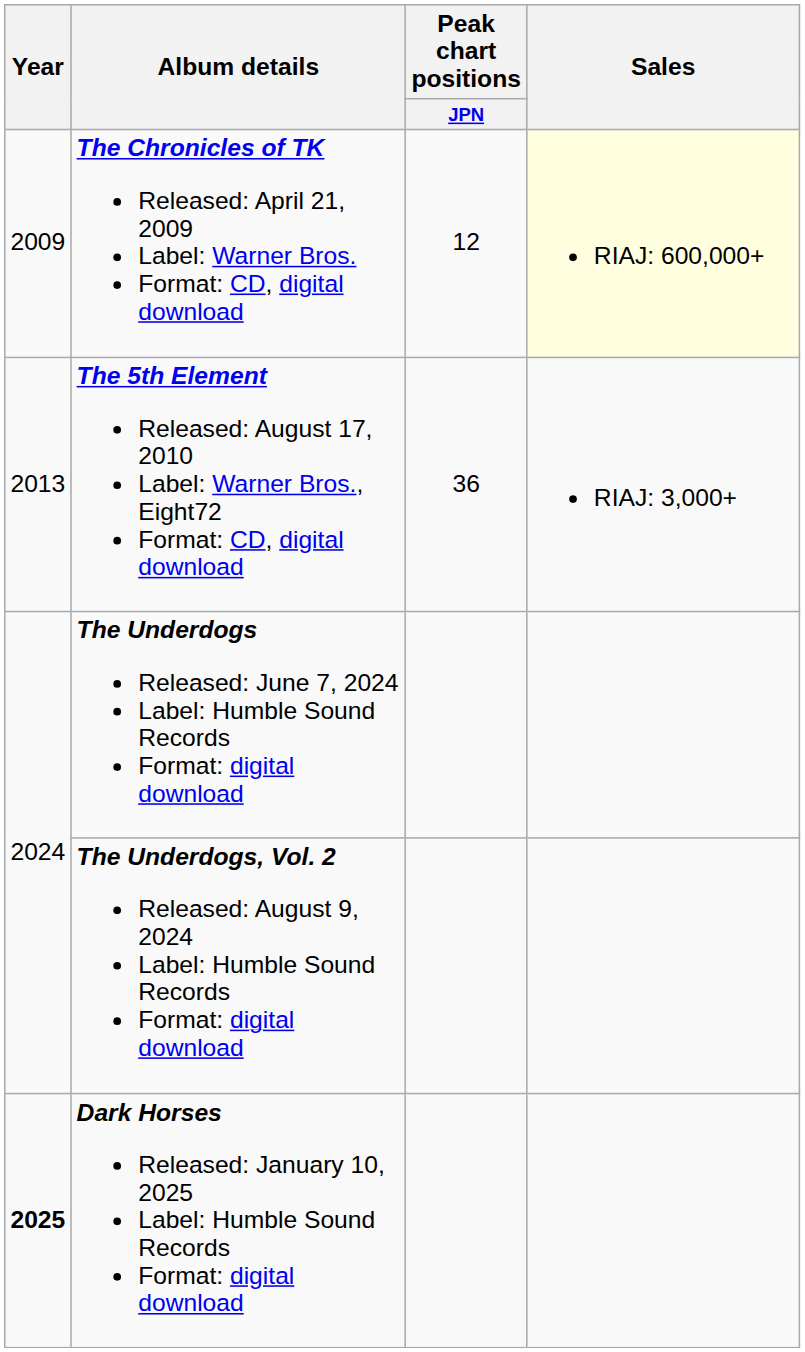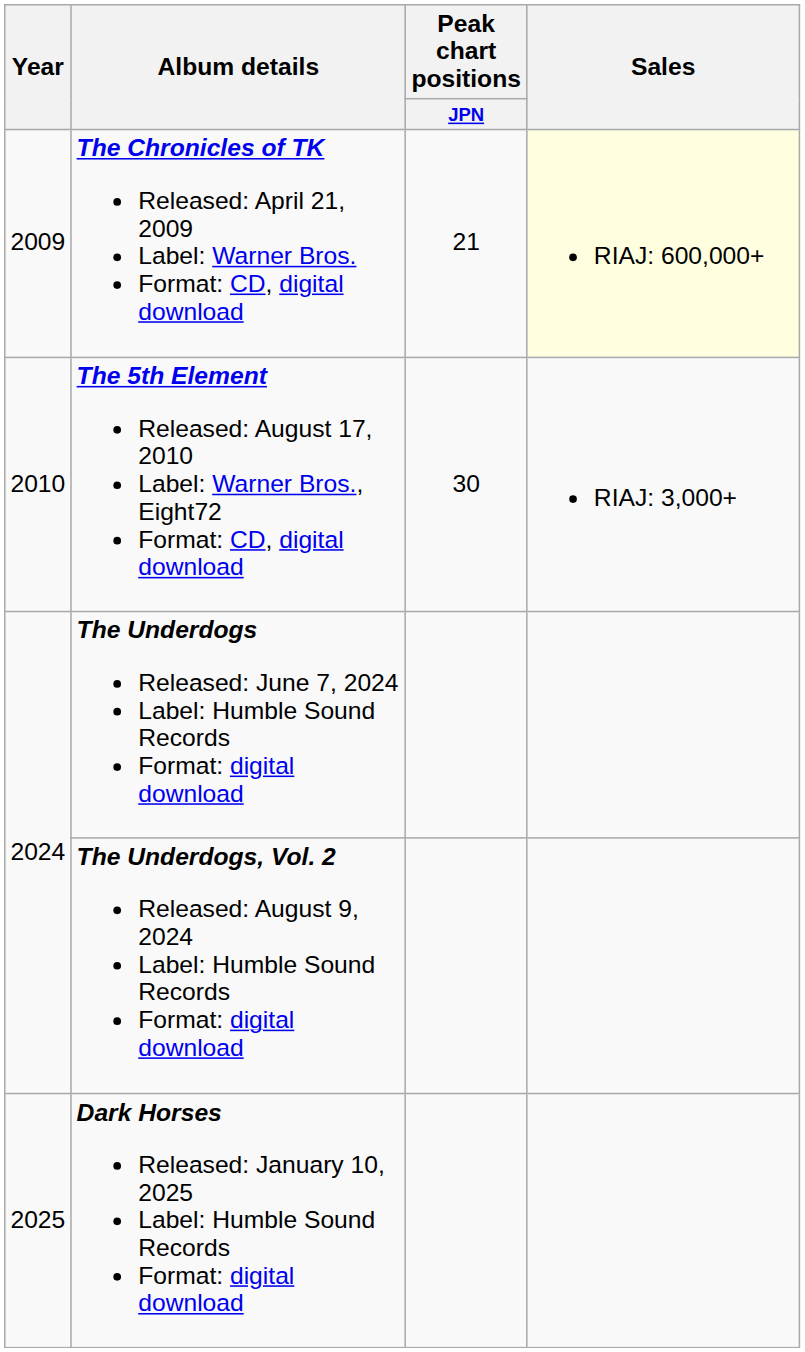(466, 242) 12 -> (466, 242) 21
(38, 483) 2013 -> (38, 483) 2010
(466, 483) 36 -> (466, 483) 30
(38, 1220) bold -> (38, 1220) normal
